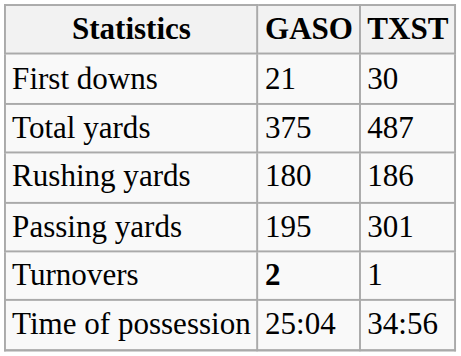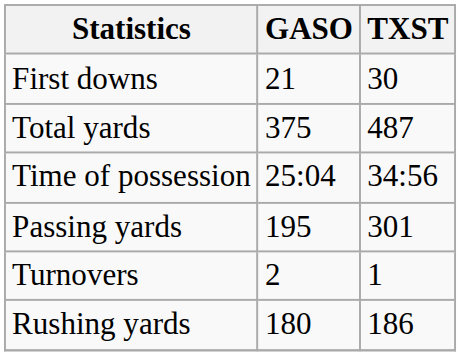rows swapped: (101, 176) <-> (131, 324)
(273, 275) bold -> (273, 275) normal
